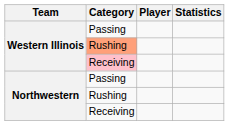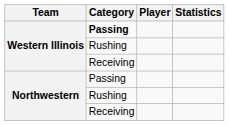(107, 29) normal -> (109, 29) bold
(108, 46) lightsalmon background -> (108, 46) no background
(112, 62) pink background -> (112, 62) no background
